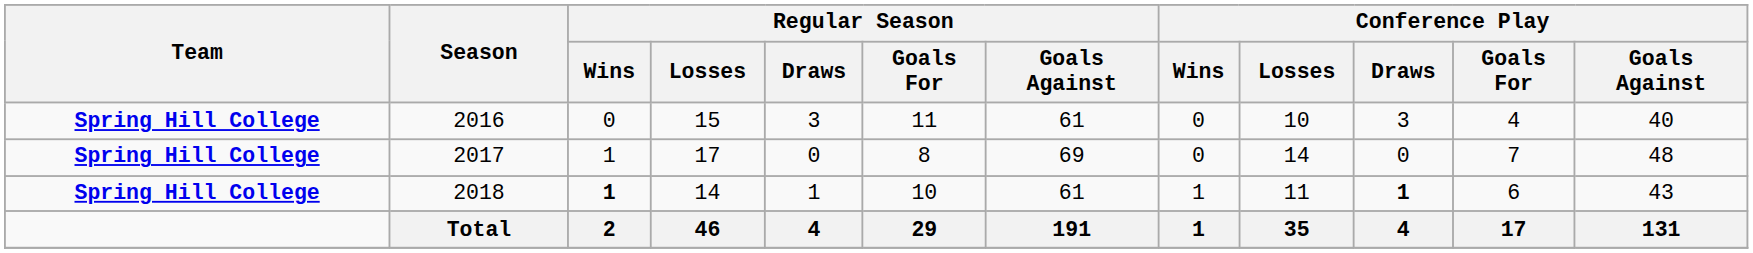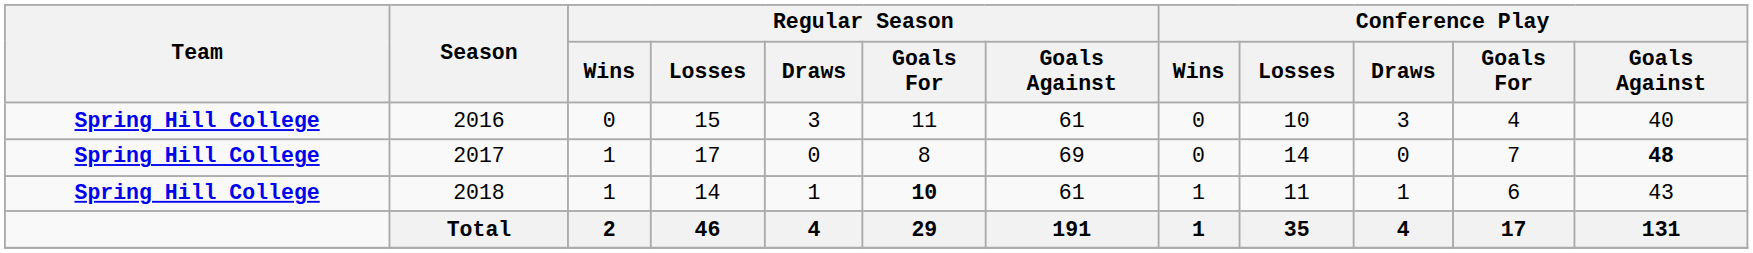(1661, 157) normal -> (1661, 157) bold
(609, 193) bold -> (609, 193) normal
(924, 193) normal -> (924, 193) bold
(1403, 193) bold -> (1403, 193) normal
